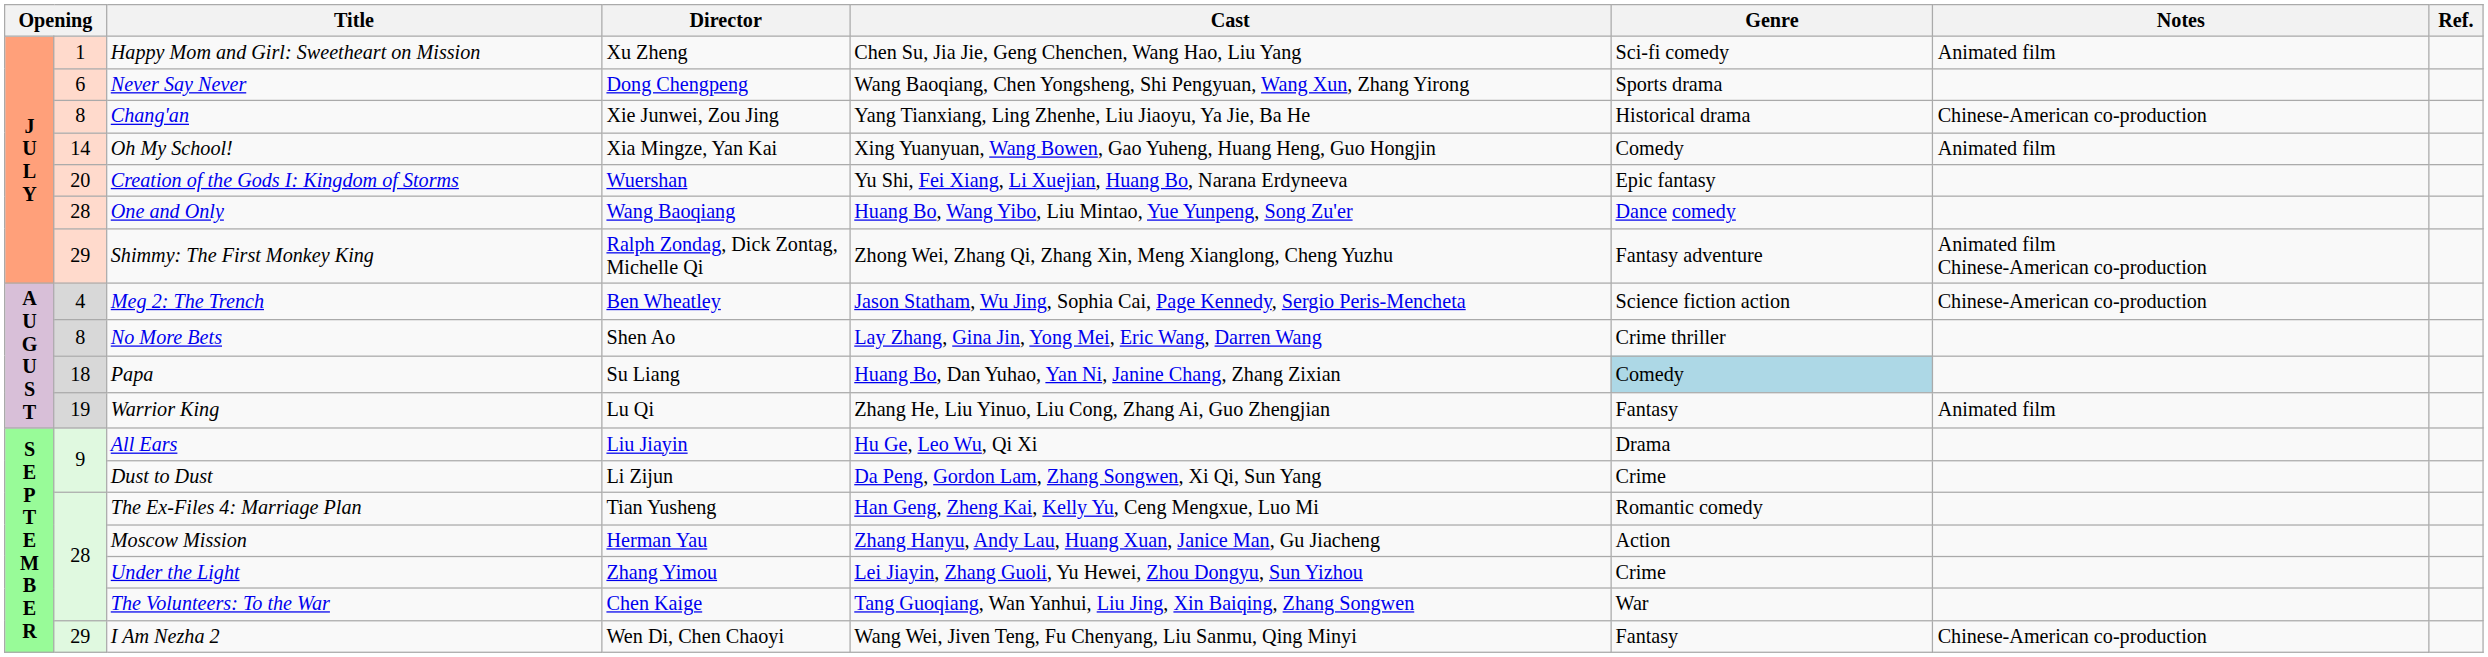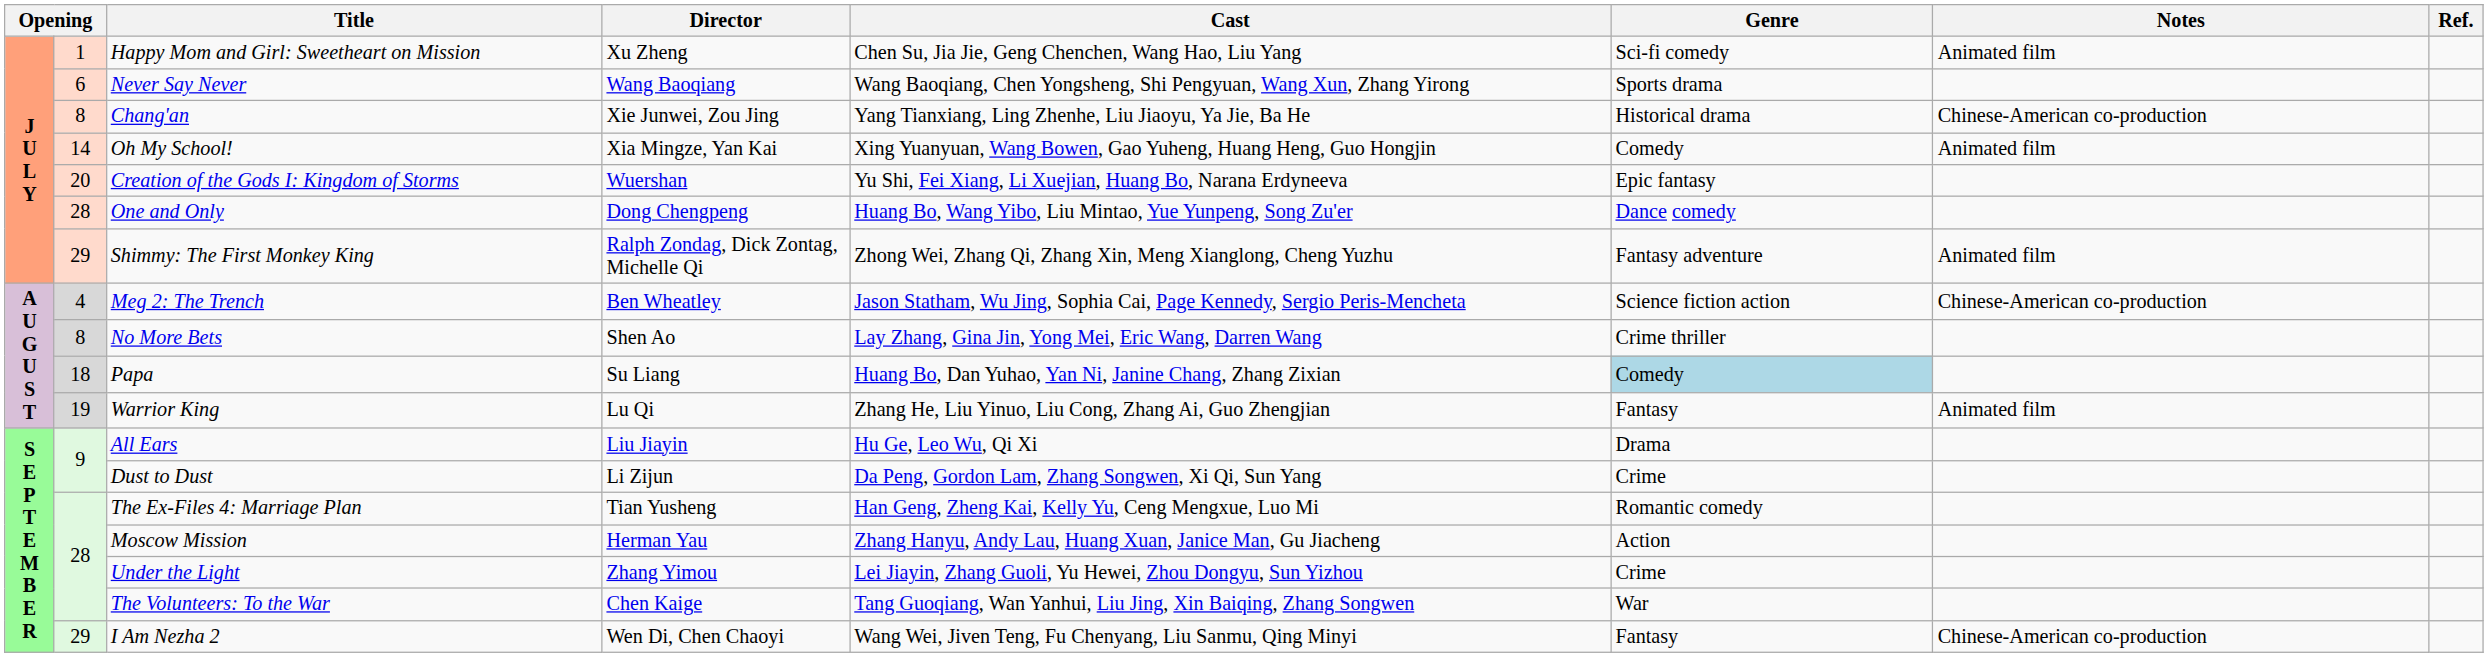(677, 84) Dong Chengpeng -> (671, 84) Wang Baoqiang
(671, 212) Wang Baoqiang -> (677, 212) Dong Chengpeng
(2072, 255) Animated film Chinese-American co-production -> (1997, 255) Animated film
